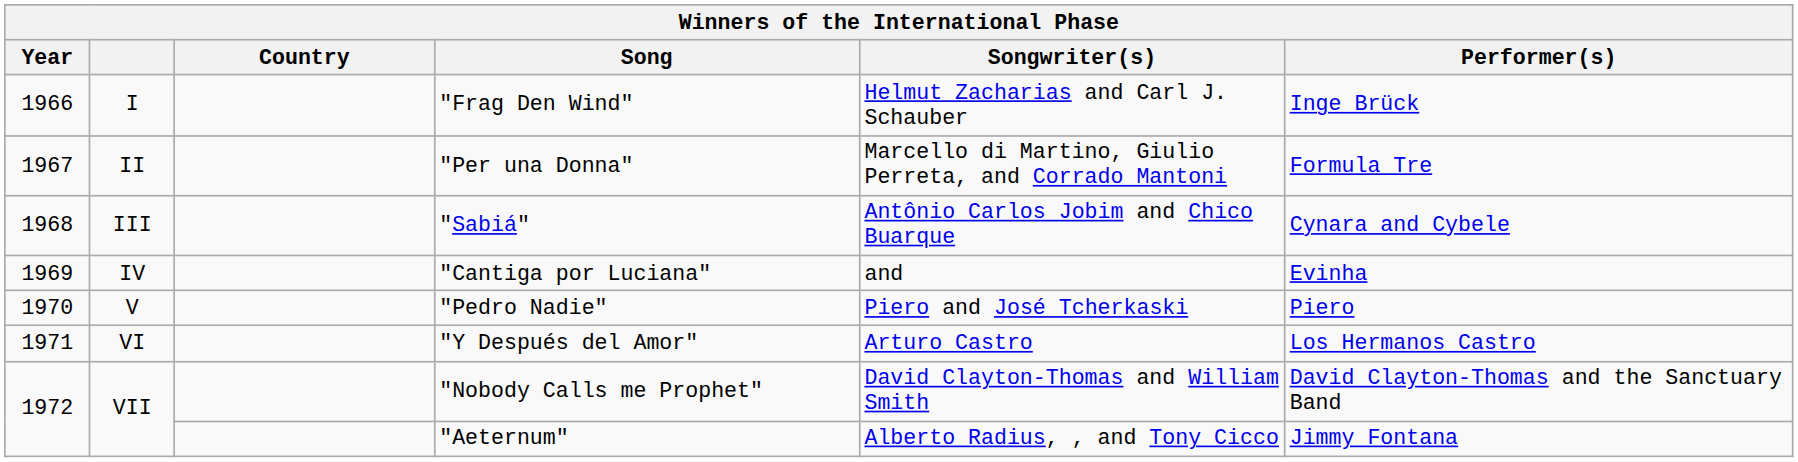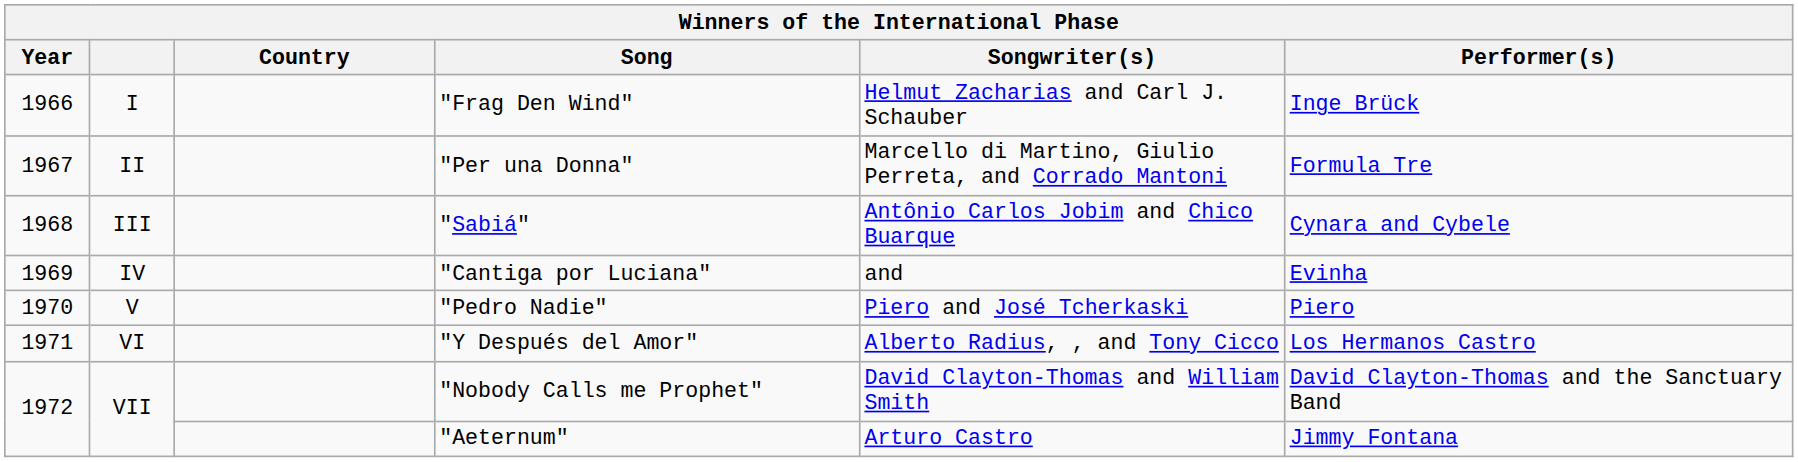(949, 343) Arturo Castro -> (1072, 343) Alberto Radius, , and Tony Cicco
(1072, 439) Alberto Radius, , and Tony Cicco -> (949, 439) Arturo Castro
